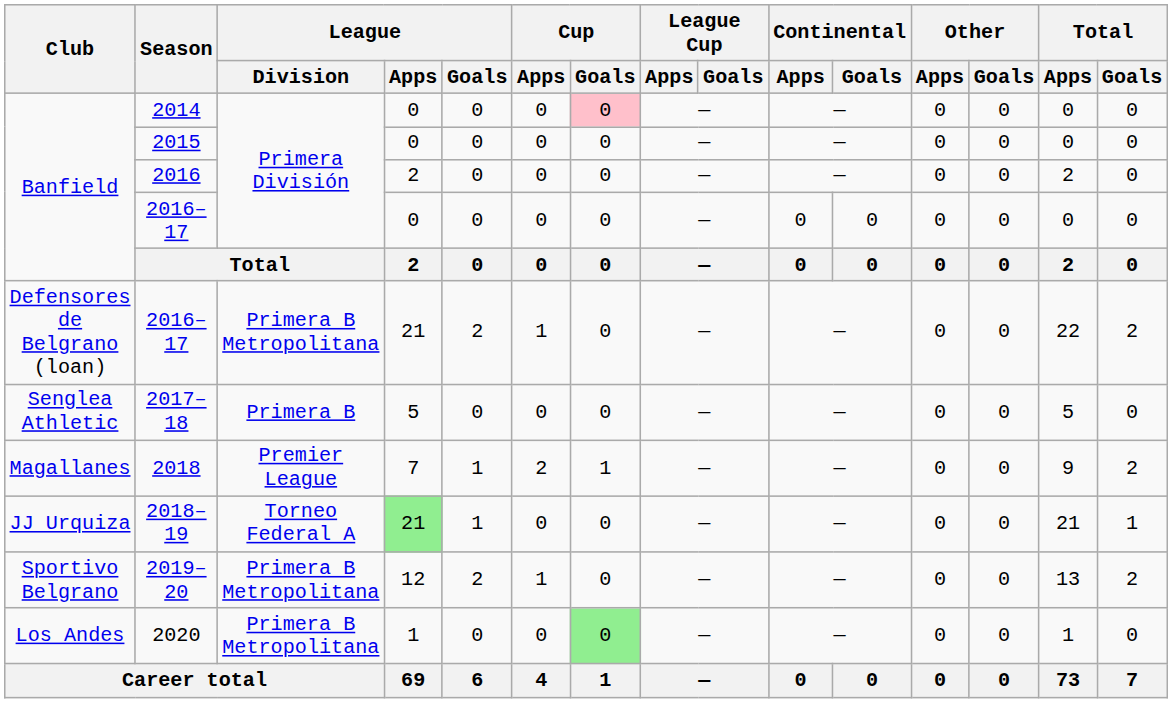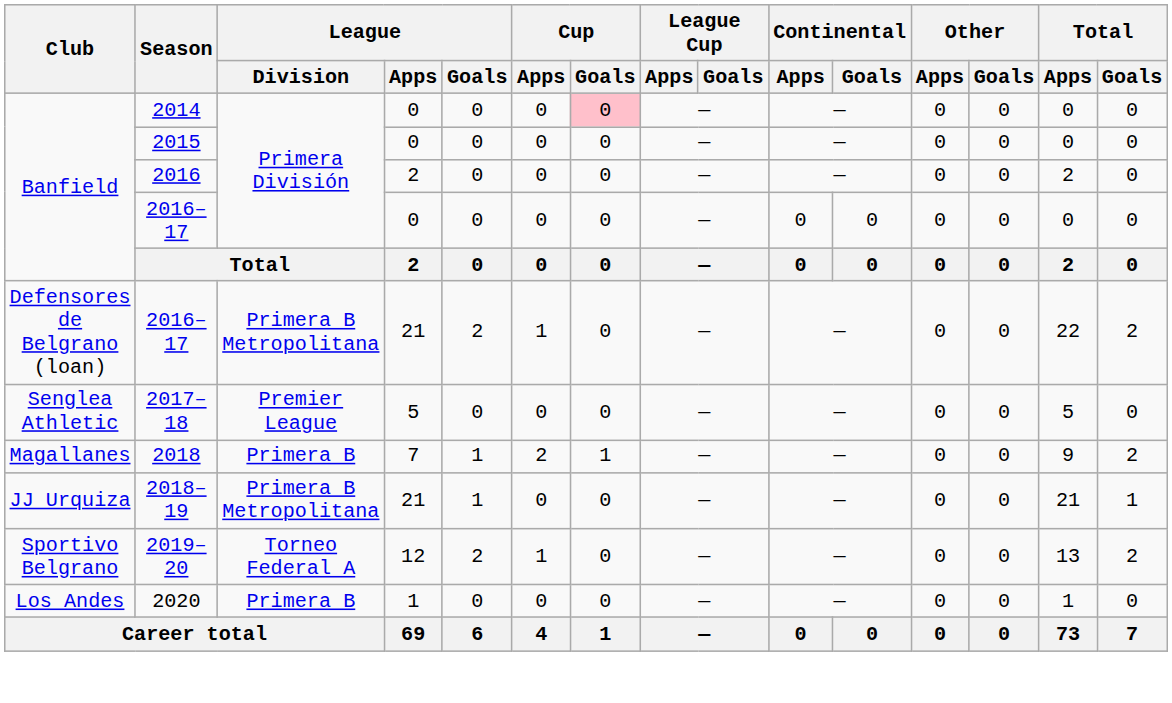(301, 412) Primera B -> (301, 412) Premier League
(301, 468) Premier League -> (301, 456) Primera B
(301, 524) Torneo Federal A -> (301, 501) Primera B Metropolitana
(413, 524) lightgreen background -> (413, 501) no background
(301, 580) Primera B Metropolitana -> (301, 557) Torneo Federal A
(301, 636) Primera B Metropolitana -> (301, 601) Primera B
(605, 636) lightgreen background -> (605, 601) no background
